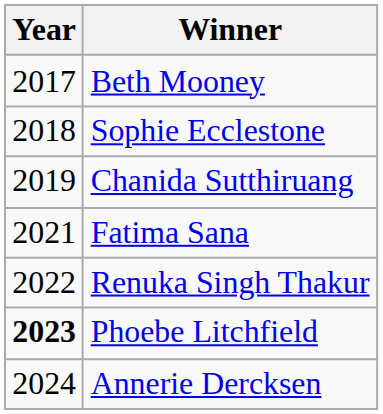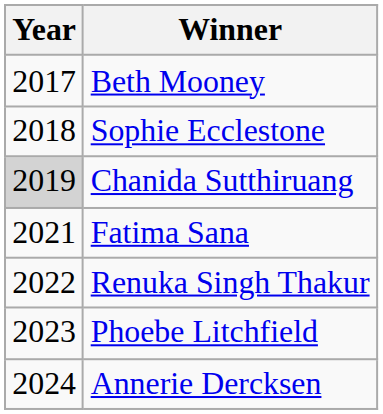(44, 181) no background -> (44, 181) lightgrey background
(44, 332) bold -> (44, 332) normal
